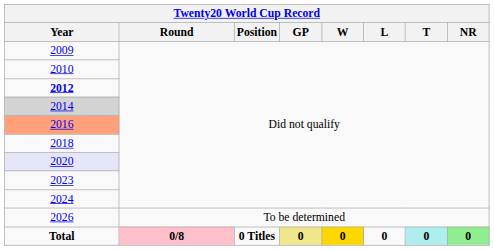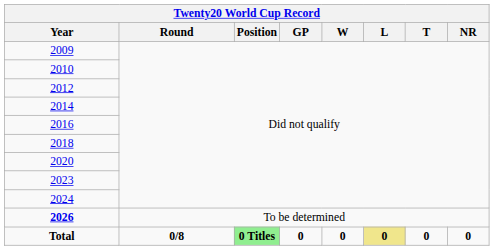(62, 87) bold -> (62, 87) normal
(62, 106) lightgrey background -> (62, 106) no background
(62, 124) lightsalmon background -> (62, 124) no background
(62, 161) lavender background -> (62, 161) no background
(62, 217) normal -> (62, 217) bold
(177, 236) pink background -> (177, 236) no background
(257, 236) no background -> (257, 236) lightgreen background
(301, 236) khaki background -> (301, 236) no background
(343, 236) gold background -> (343, 236) no background
(384, 236) no background -> (384, 236) khaki background
(426, 236) paleturquoise background -> (426, 236) no background
(468, 236) lightgreen background -> (468, 236) no background
